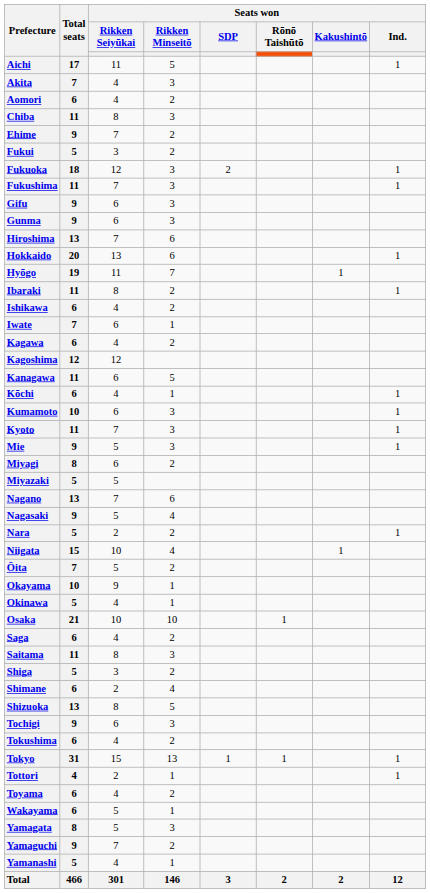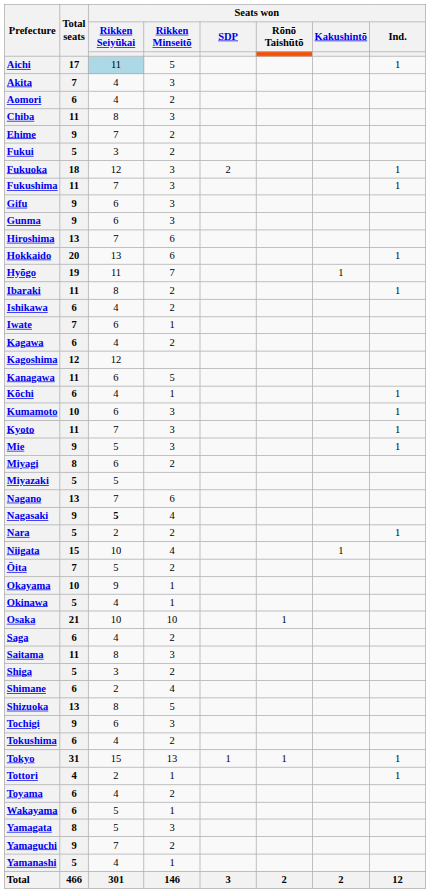(116, 65) no background -> (116, 65) lightblue background
(116, 516) normal -> (116, 516) bold
